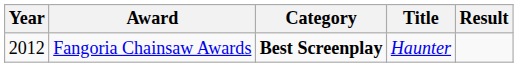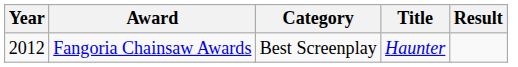(321, 47) bold -> (318, 47) normal
